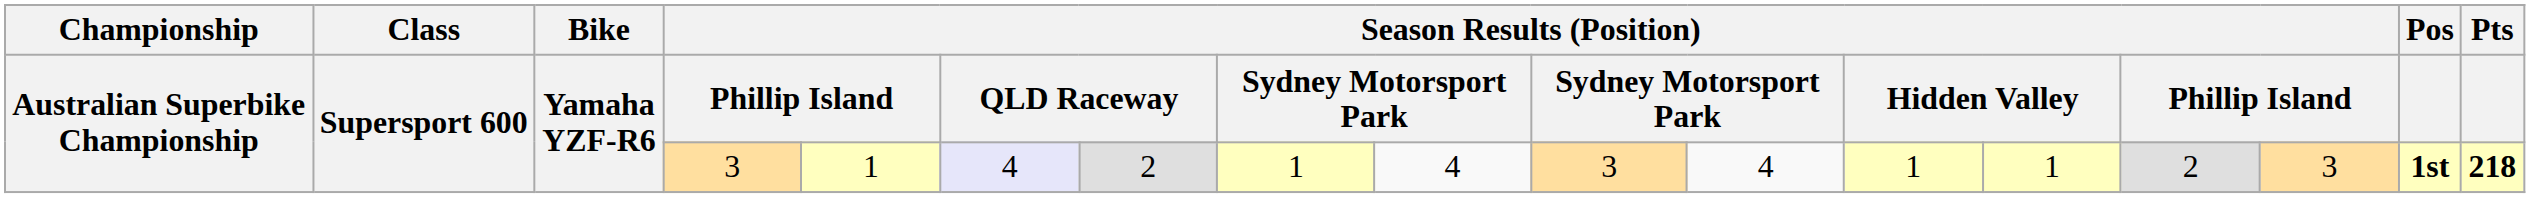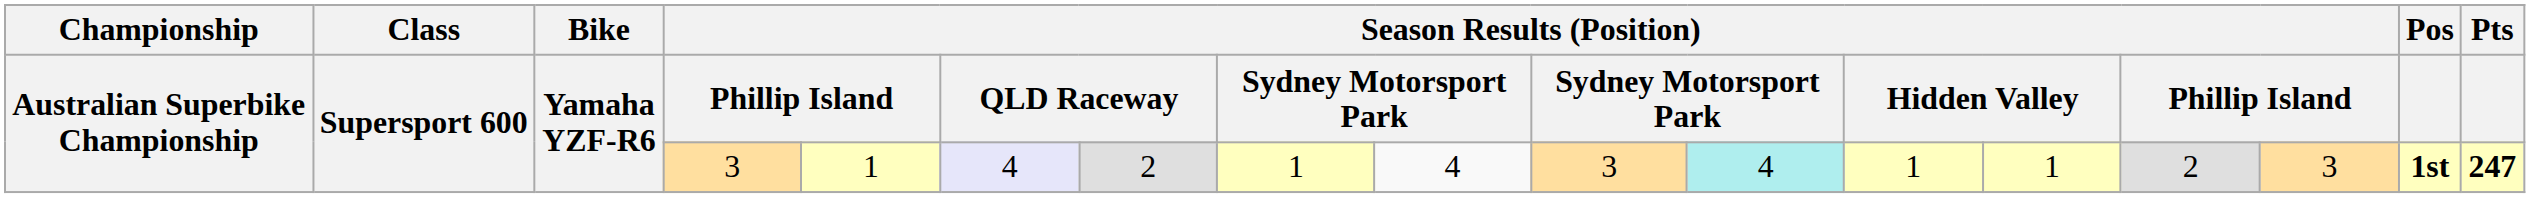(1766, 166) no background -> (1766, 166) paleturquoise background
(2492, 166) 218 -> (2492, 166) 247
